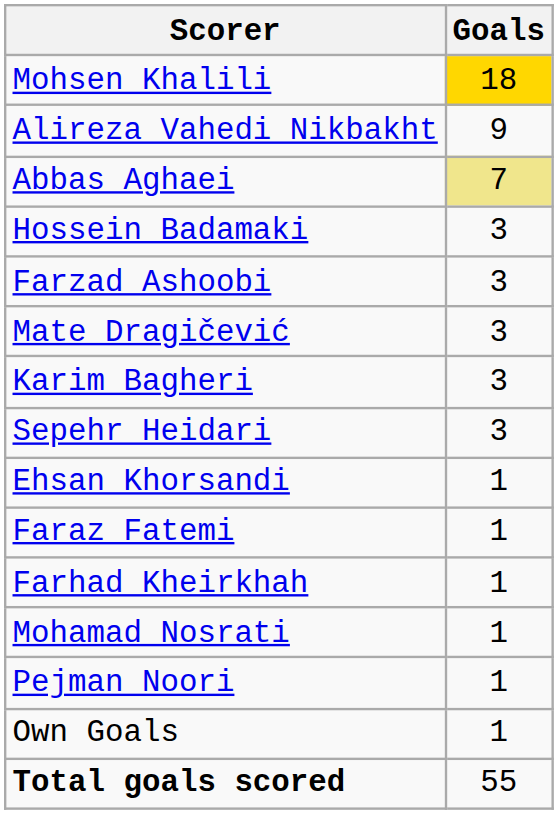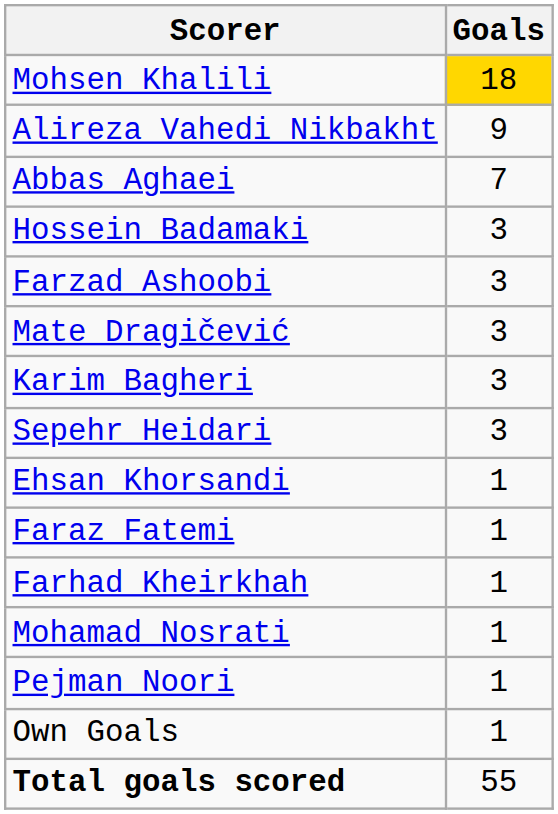(499, 181) khaki background -> (499, 181) no background
